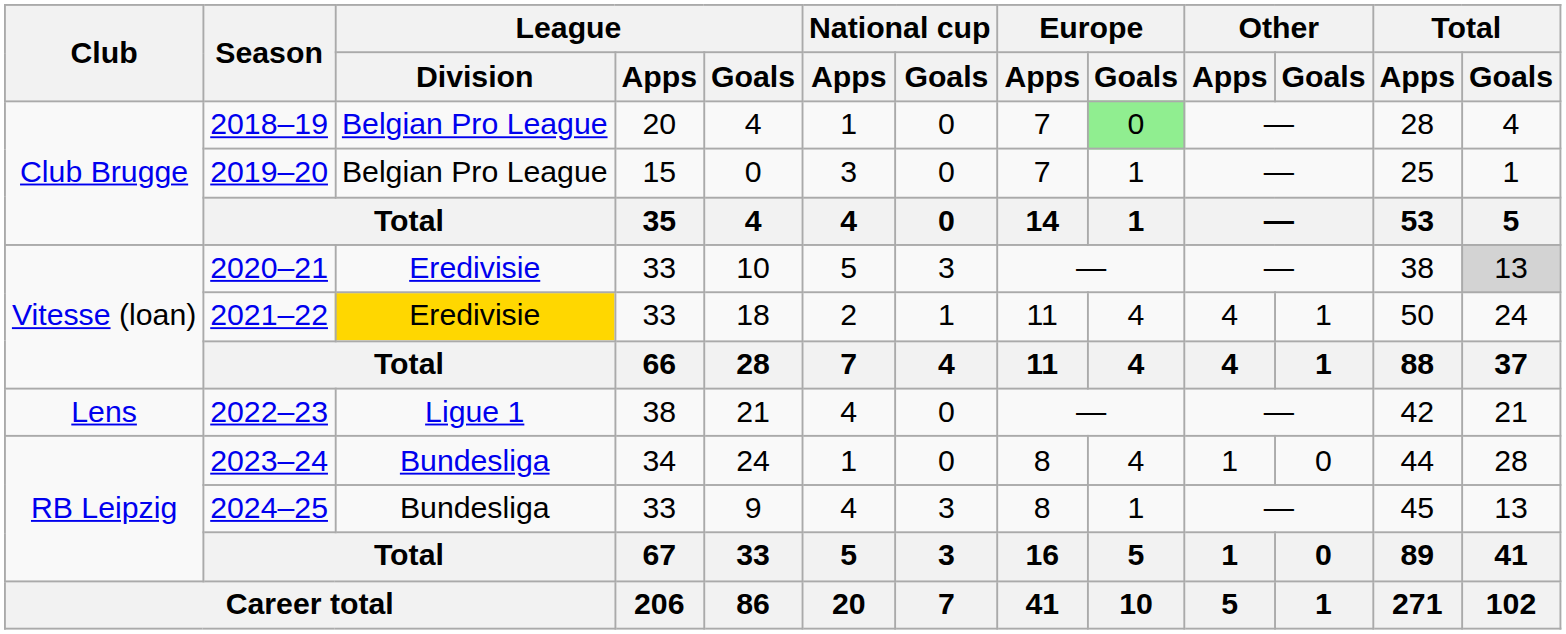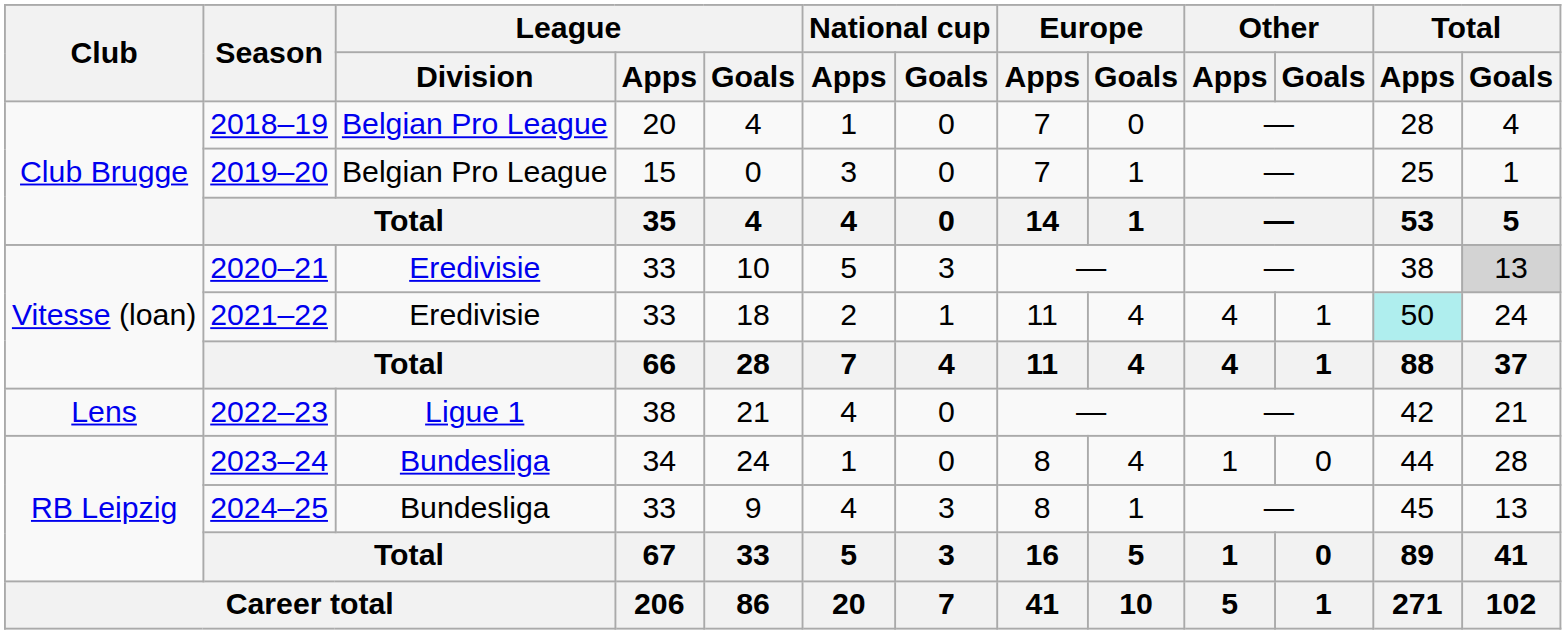(1136, 124) lightgreen background -> (1136, 124) no background
(475, 316) gold background -> (475, 316) no background
(1417, 316) no background -> (1417, 316) paleturquoise background
